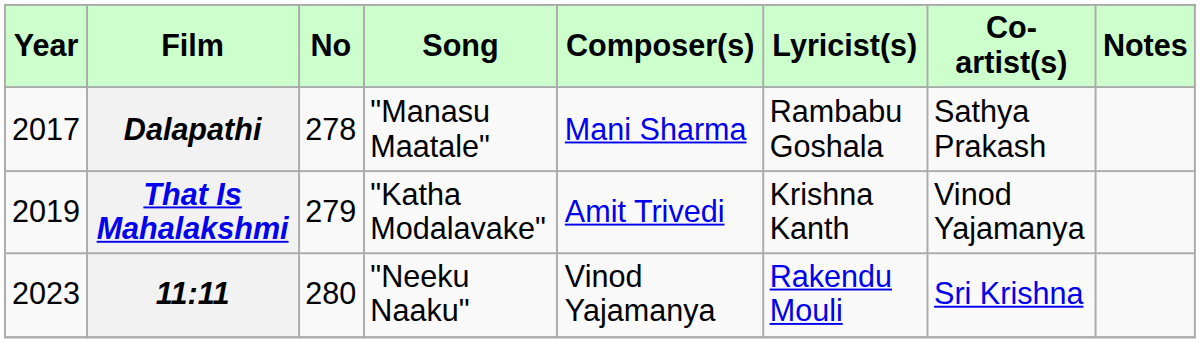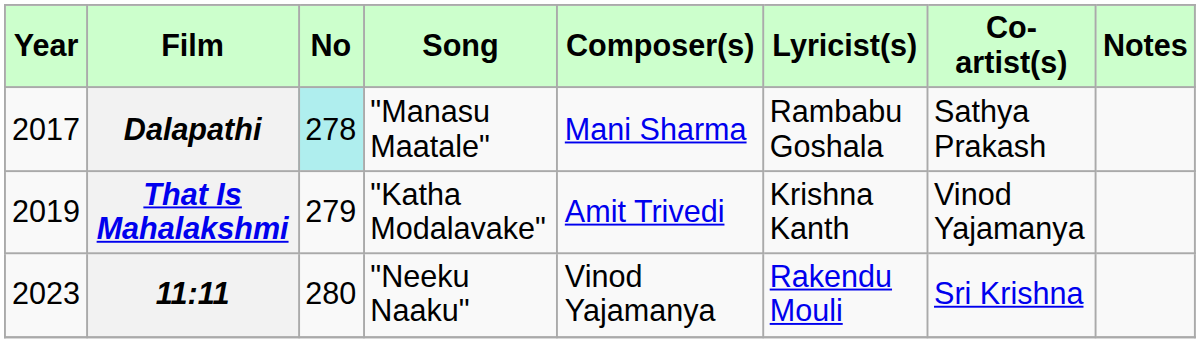(331, 128) no background -> (331, 128) paleturquoise background
